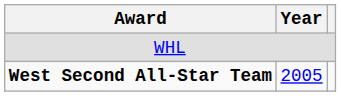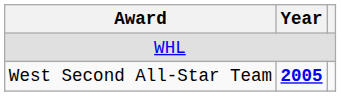(141, 76) bold -> (141, 76) normal
(302, 76) normal -> (302, 76) bold
